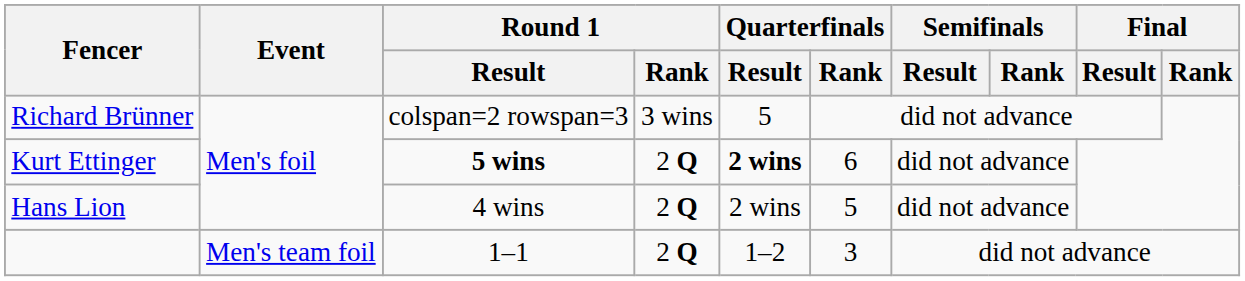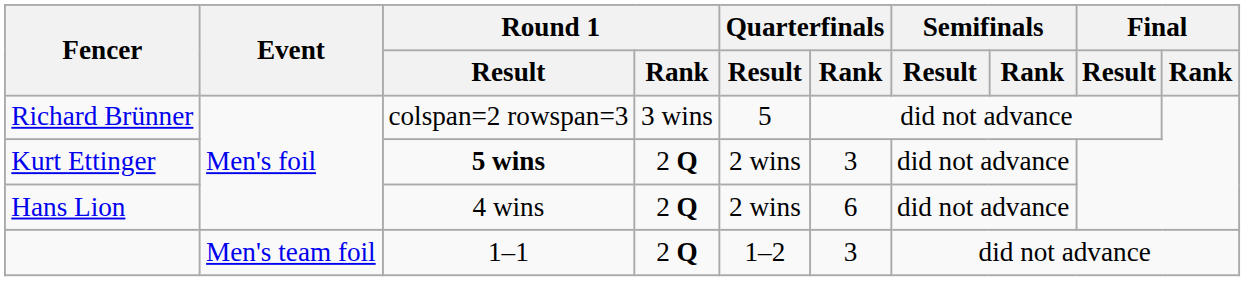(765, 161) bold -> (765, 161) normal
(851, 161) 6 -> (851, 161) 3
(851, 206) 5 -> (851, 206) 6
